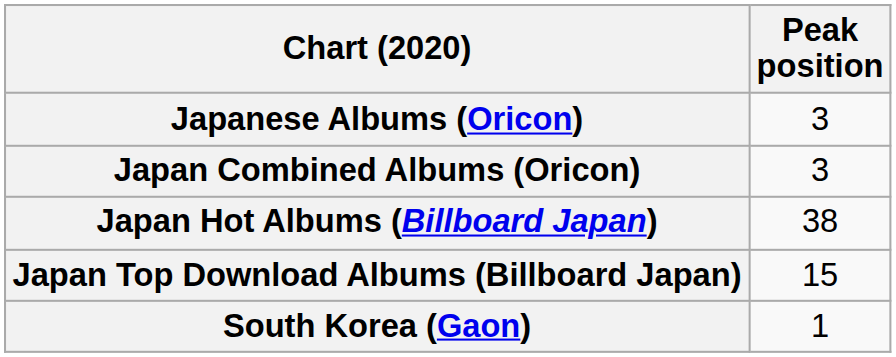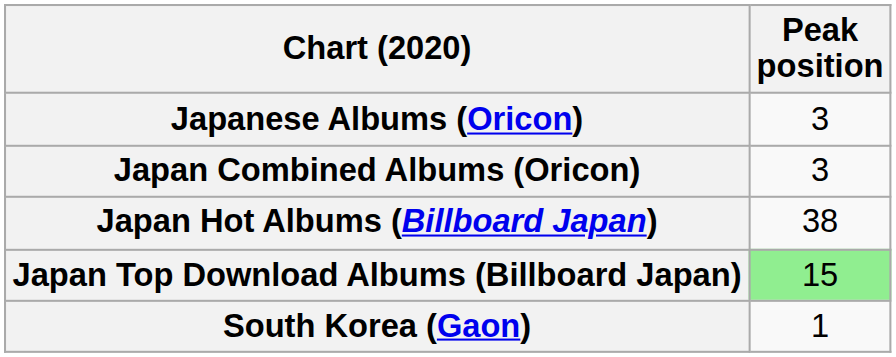(820, 274) no background -> (820, 274) lightgreen background
